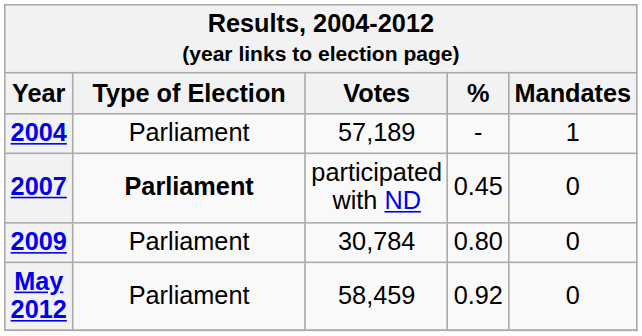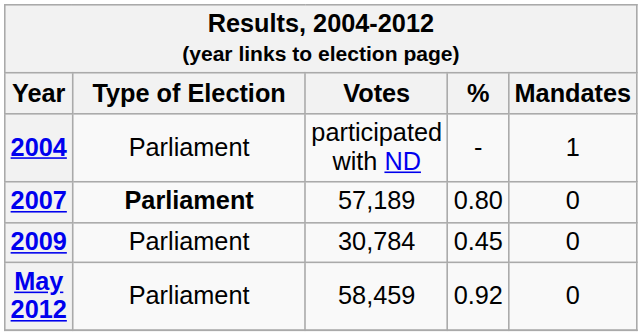(377, 133) 57,189 -> (377, 147) participated with ND
(377, 187) participated with ND -> (377, 201) 57,189
(478, 187) 0.45 -> (478, 201) 0.80
(478, 241) 0.80 -> (478, 241) 0.45
